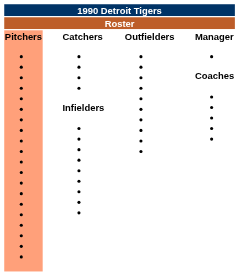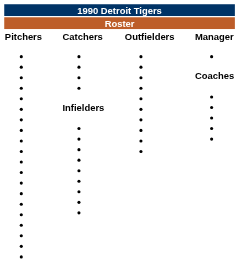(23, 146) lightsalmon background -> (23, 146) no background
